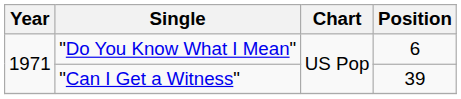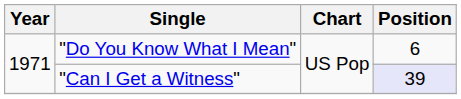(415, 78) no background -> (415, 78) lavender background
